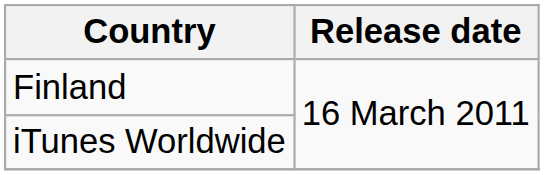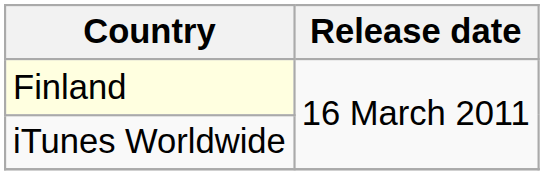(70, 86) no background -> (70, 86) lightyellow background
